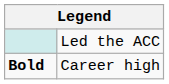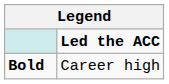(110, 41) normal -> (110, 41) bold
